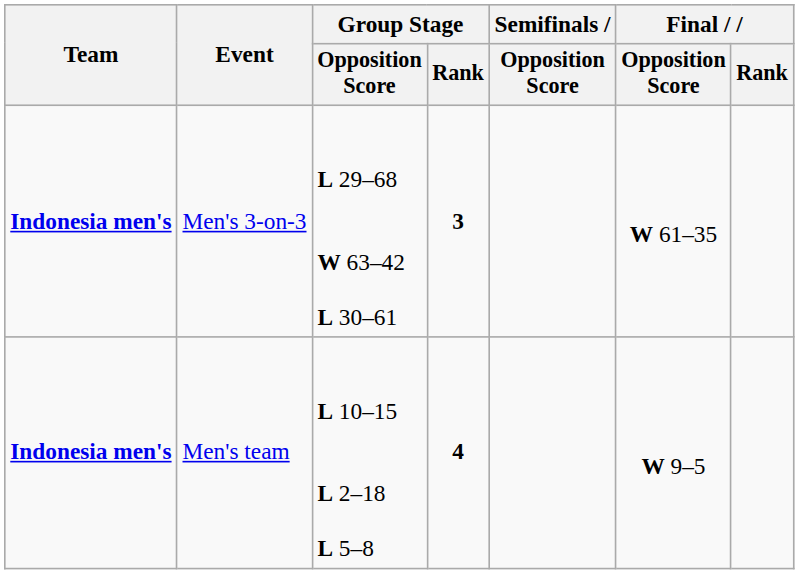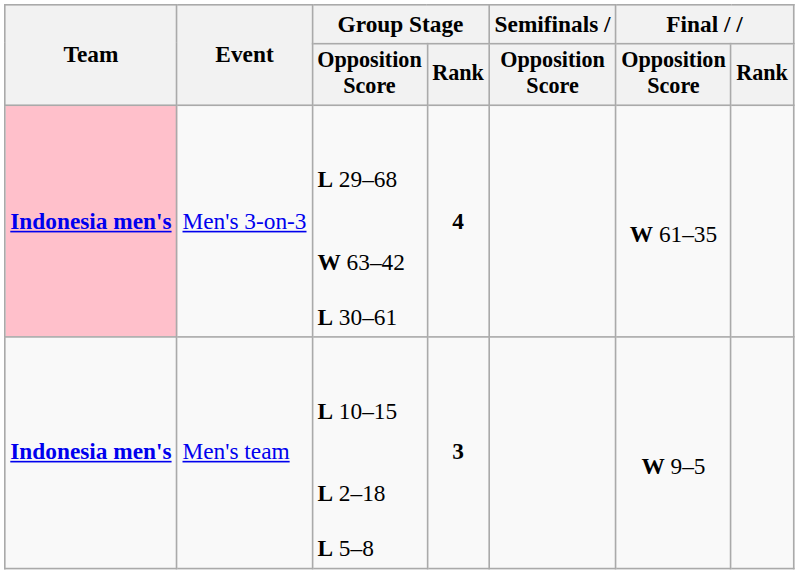(91, 221) no background -> (91, 221) pink background
(458, 221) 3 -> (458, 221) 4
(458, 452) 4 -> (458, 452) 3
